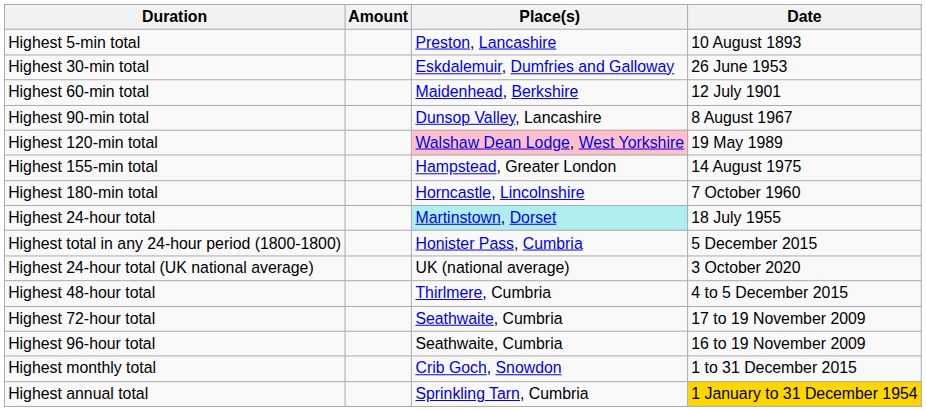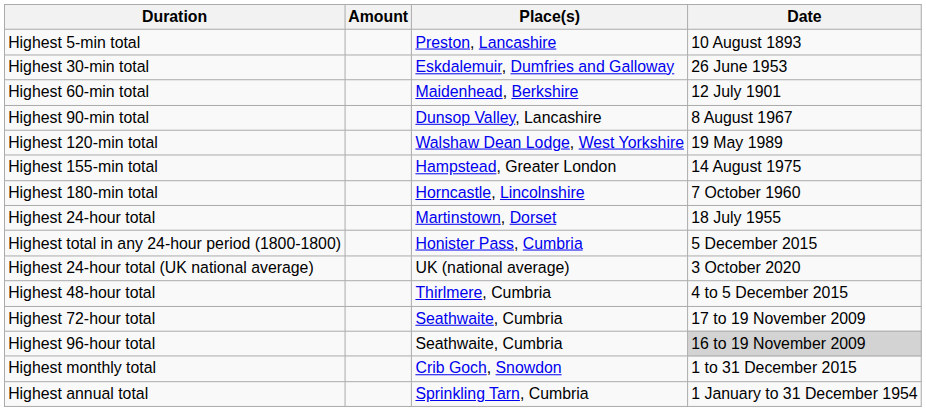(550, 142) pink background -> (550, 142) no background
(486, 218) paleturquoise background -> (486, 218) no background
(778, 343) no background -> (778, 343) lightgrey background
(804, 393) gold background -> (804, 393) no background
